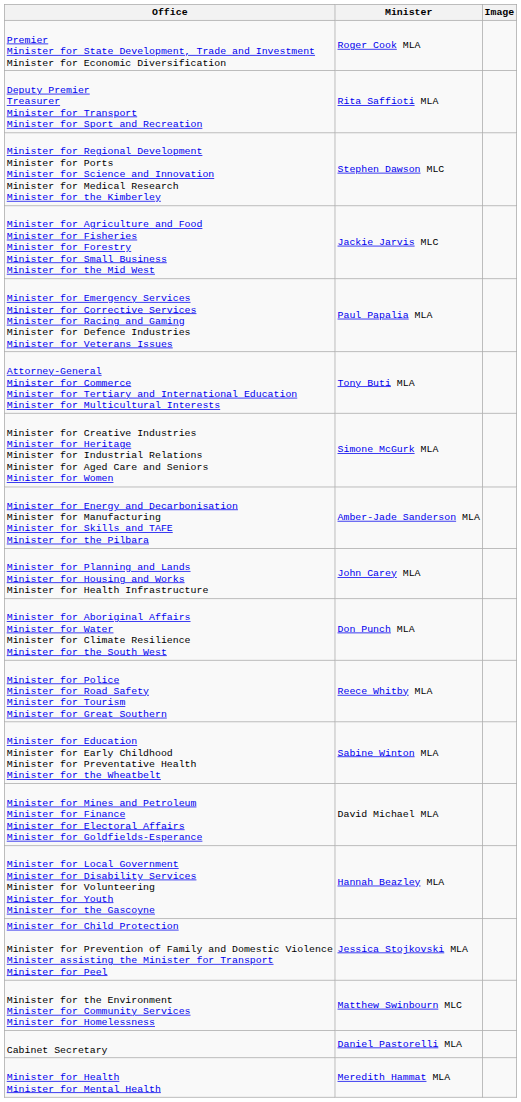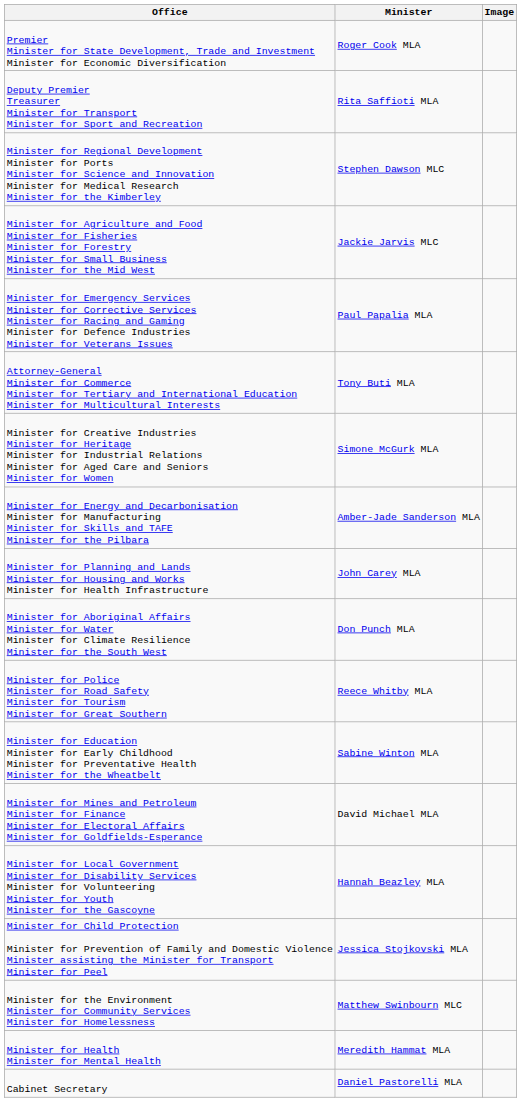rows swapped: (84, 1083) <-> (57, 1050)
